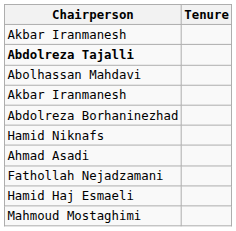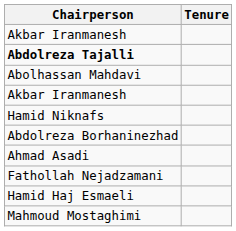(93, 115) Abdolreza Borhaninezhad -> (56, 115) Hamid Niknafs
(56, 135) Hamid Niknafs -> (93, 135) Abdolreza Borhaninezhad
